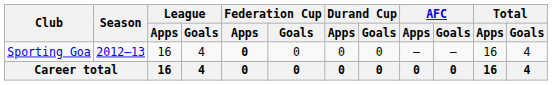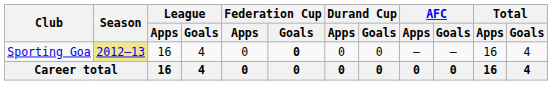(121, 52) no background -> (121, 52) khaki background
(245, 52) bold -> (245, 52) normal
(296, 52) normal -> (296, 52) bold
